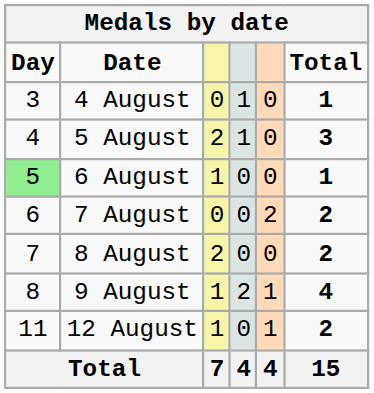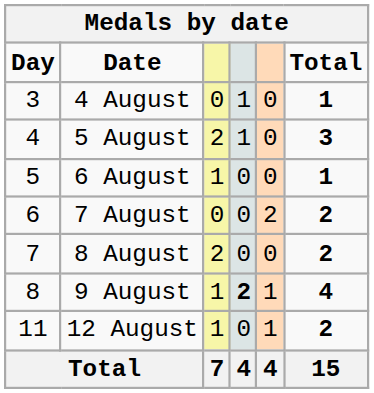(33, 177) lightgreen background -> (33, 177) no background
(244, 292) normal -> (244, 292) bold
